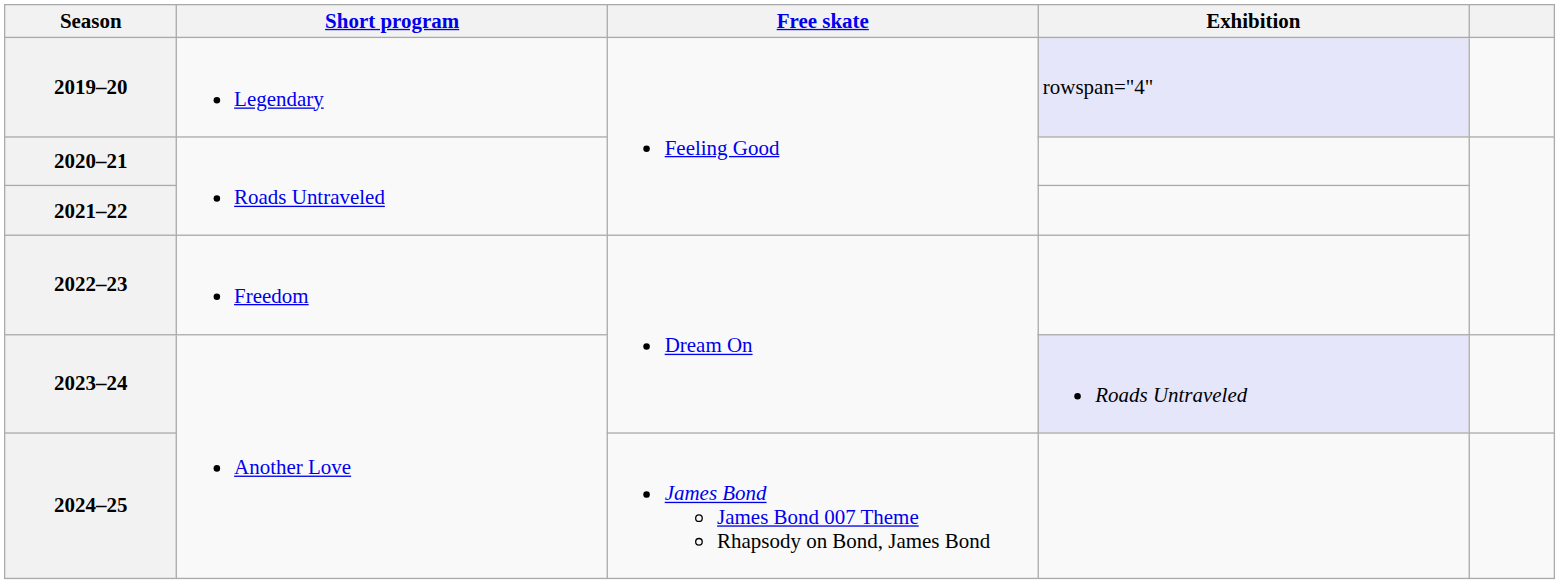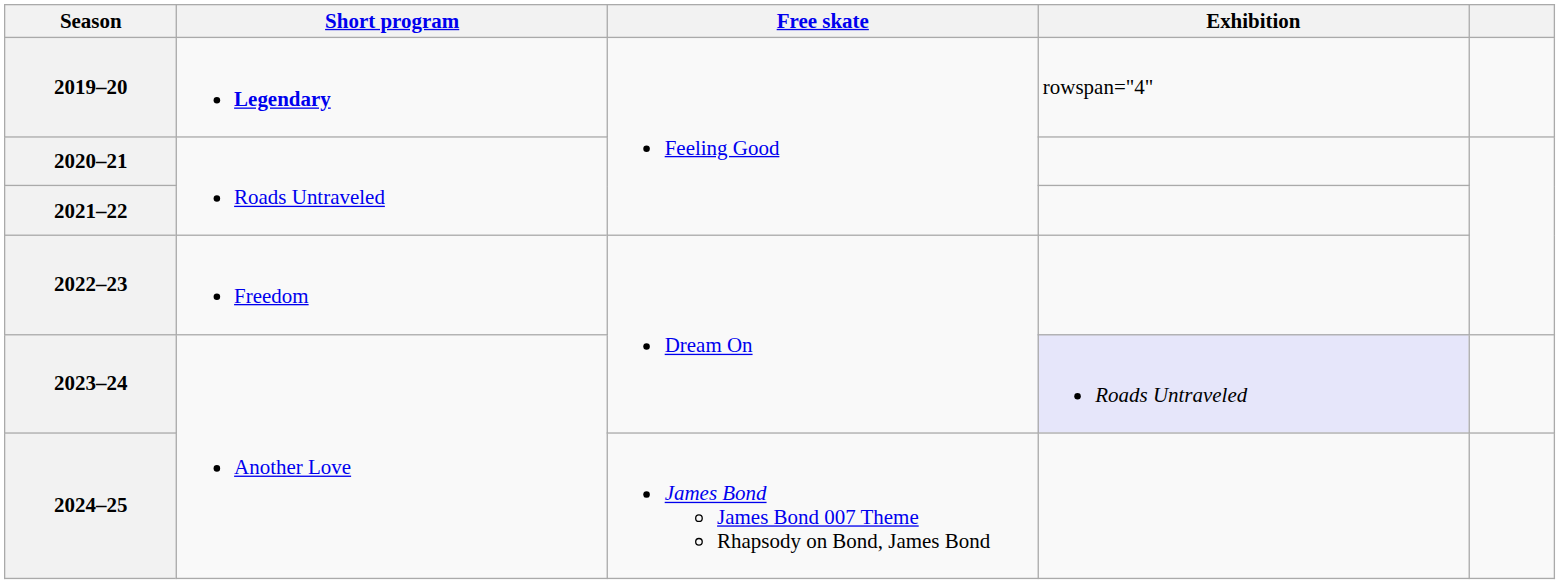(392, 99) normal -> (392, 99) bold
(1098, 87) lavender background -> (1098, 87) no background
